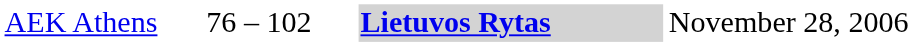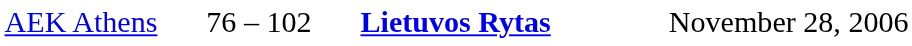(456, 22) lightgrey background -> (456, 22) no background
